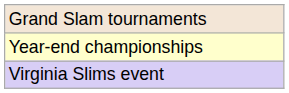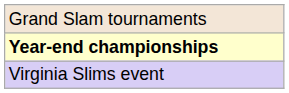(106, 47) normal -> (114, 47) bold
